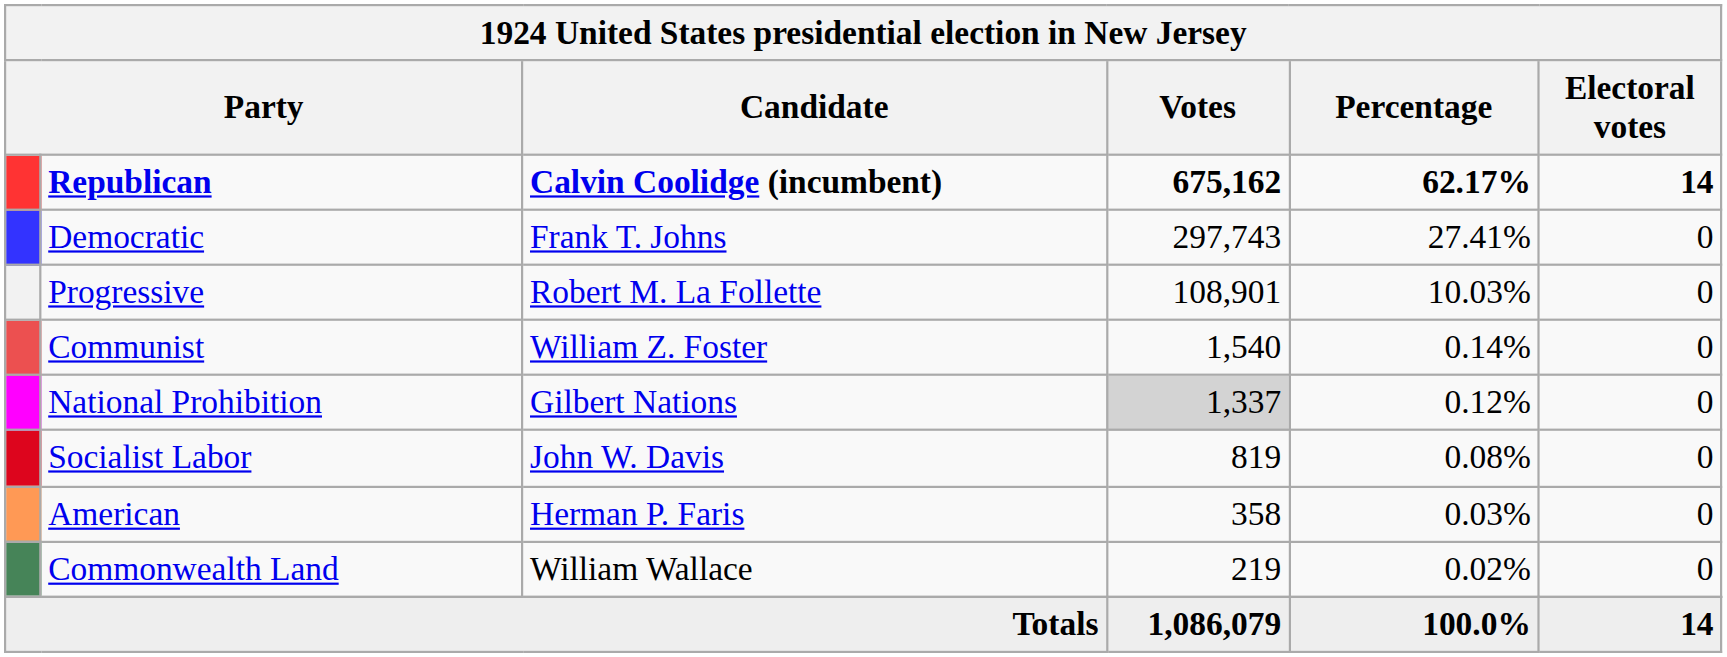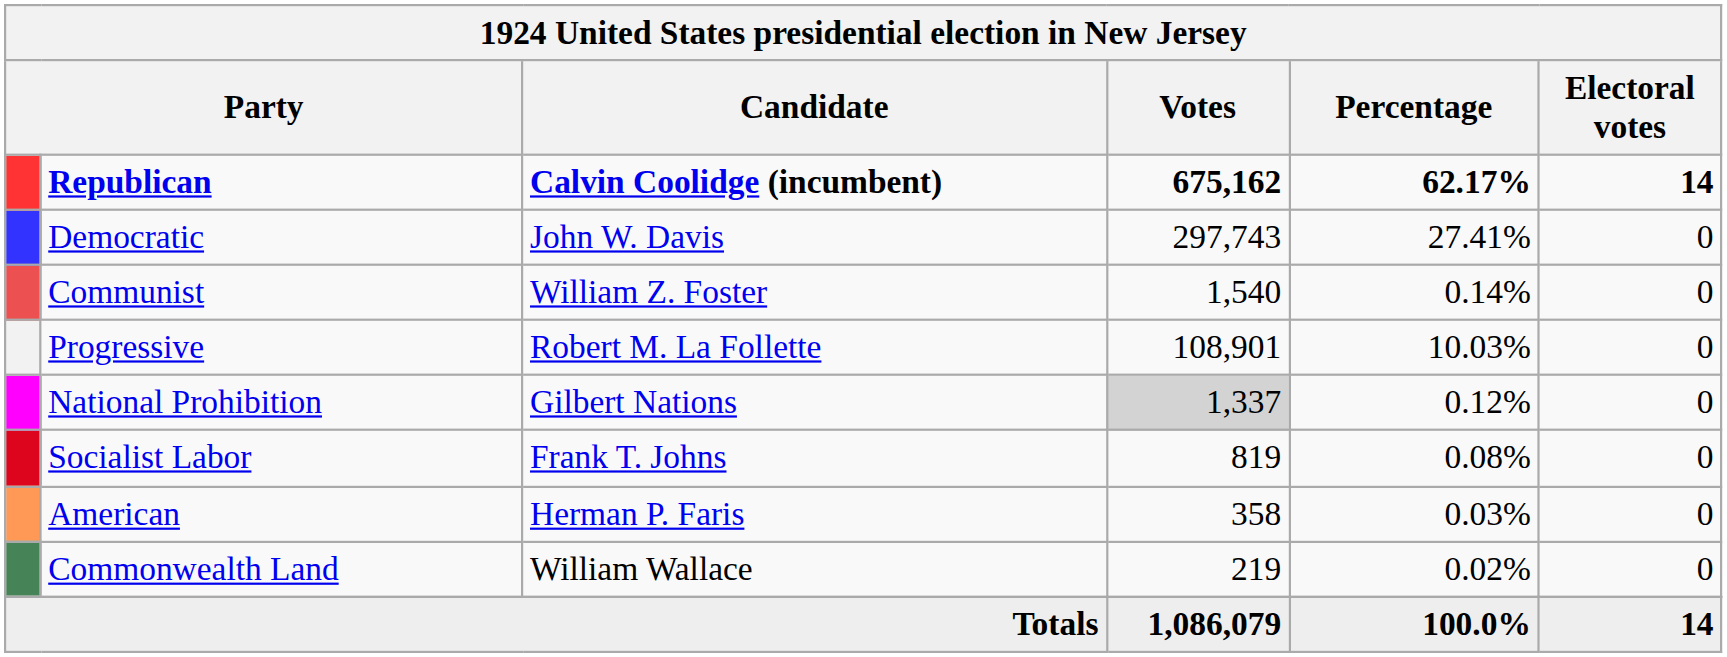(628, 237) Frank T. Johns -> (627, 237) John W. Davis
rows swapped: (126, 292) <-> (126, 347)
(627, 457) John W. Davis -> (628, 457) Frank T. Johns
